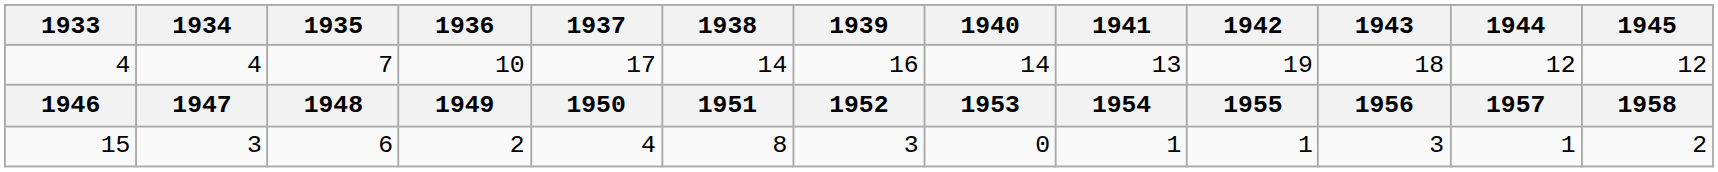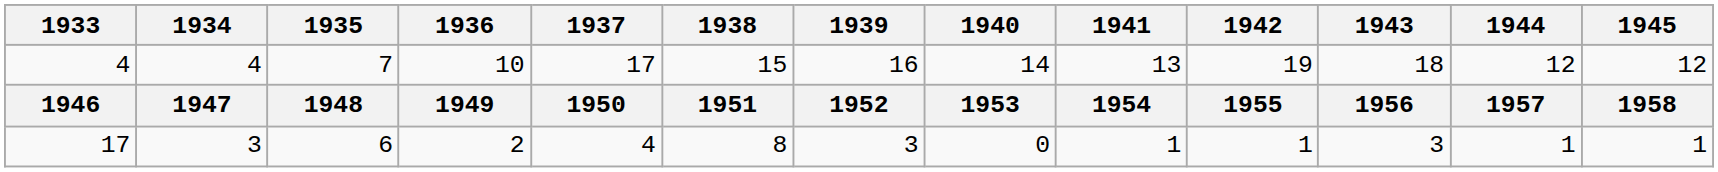(772, 65) 14 -> (772, 65) 15
(116, 146) 15 -> (116, 146) 17
(1700, 146) 2 -> (1700, 146) 1
